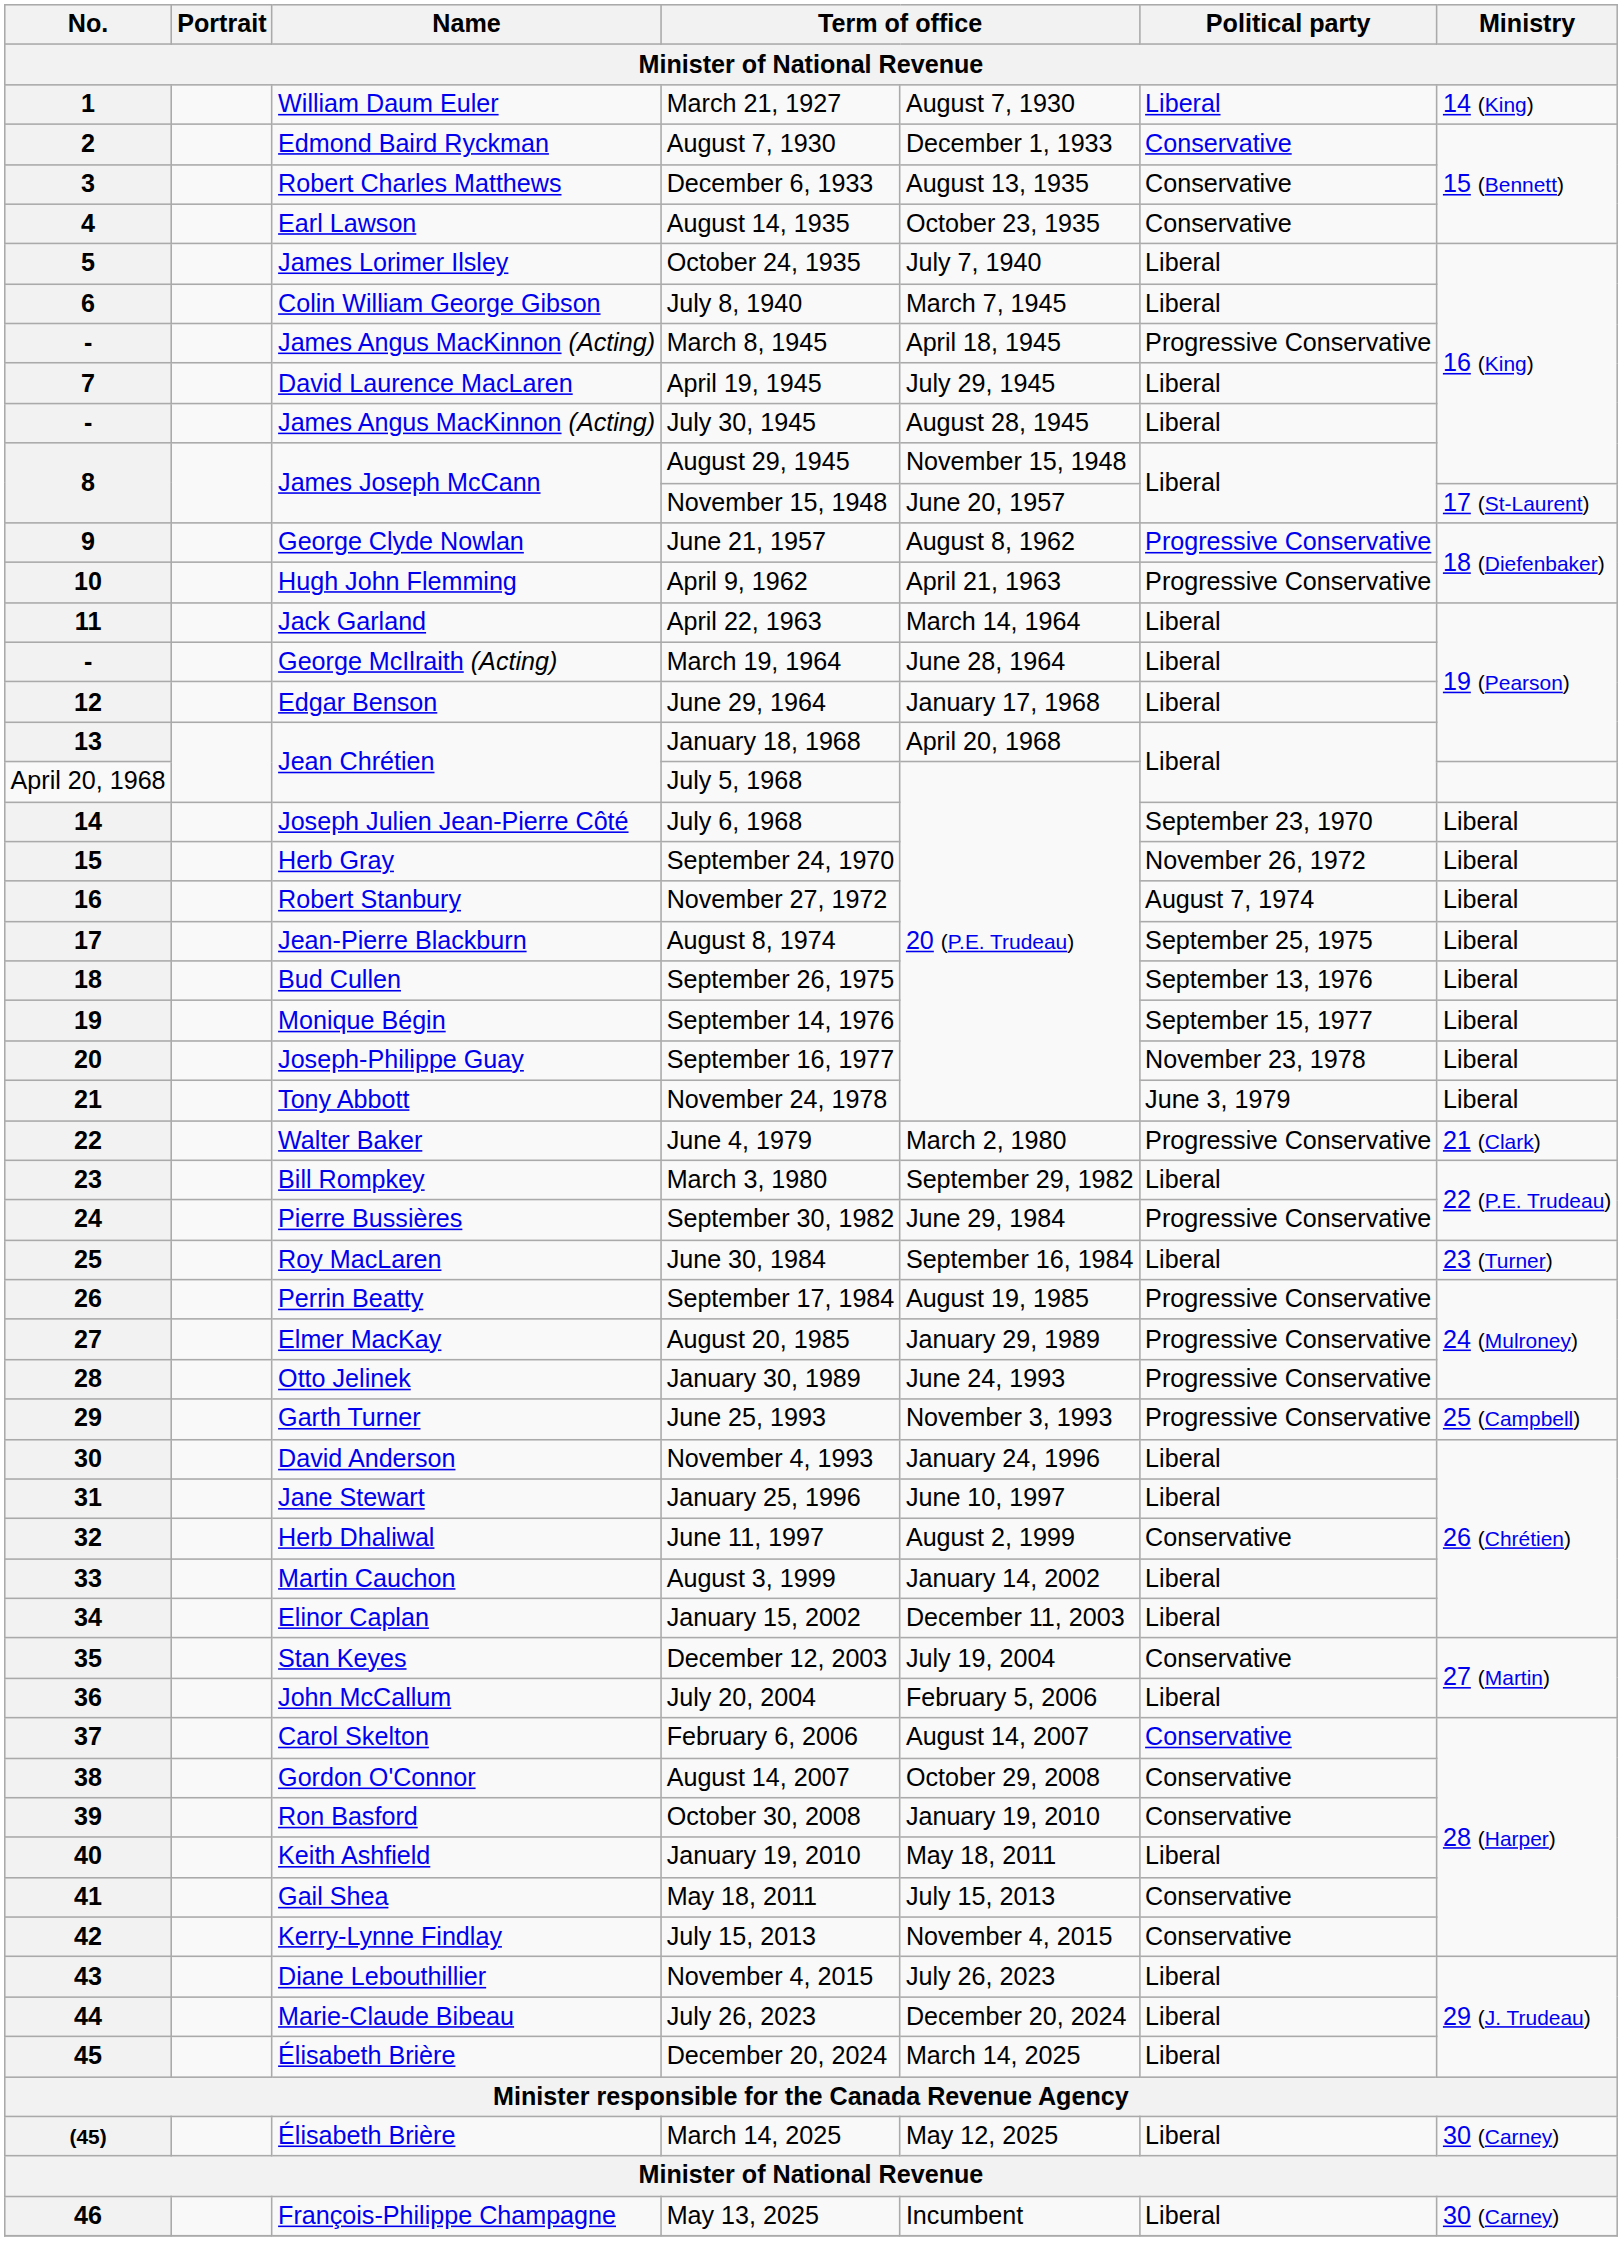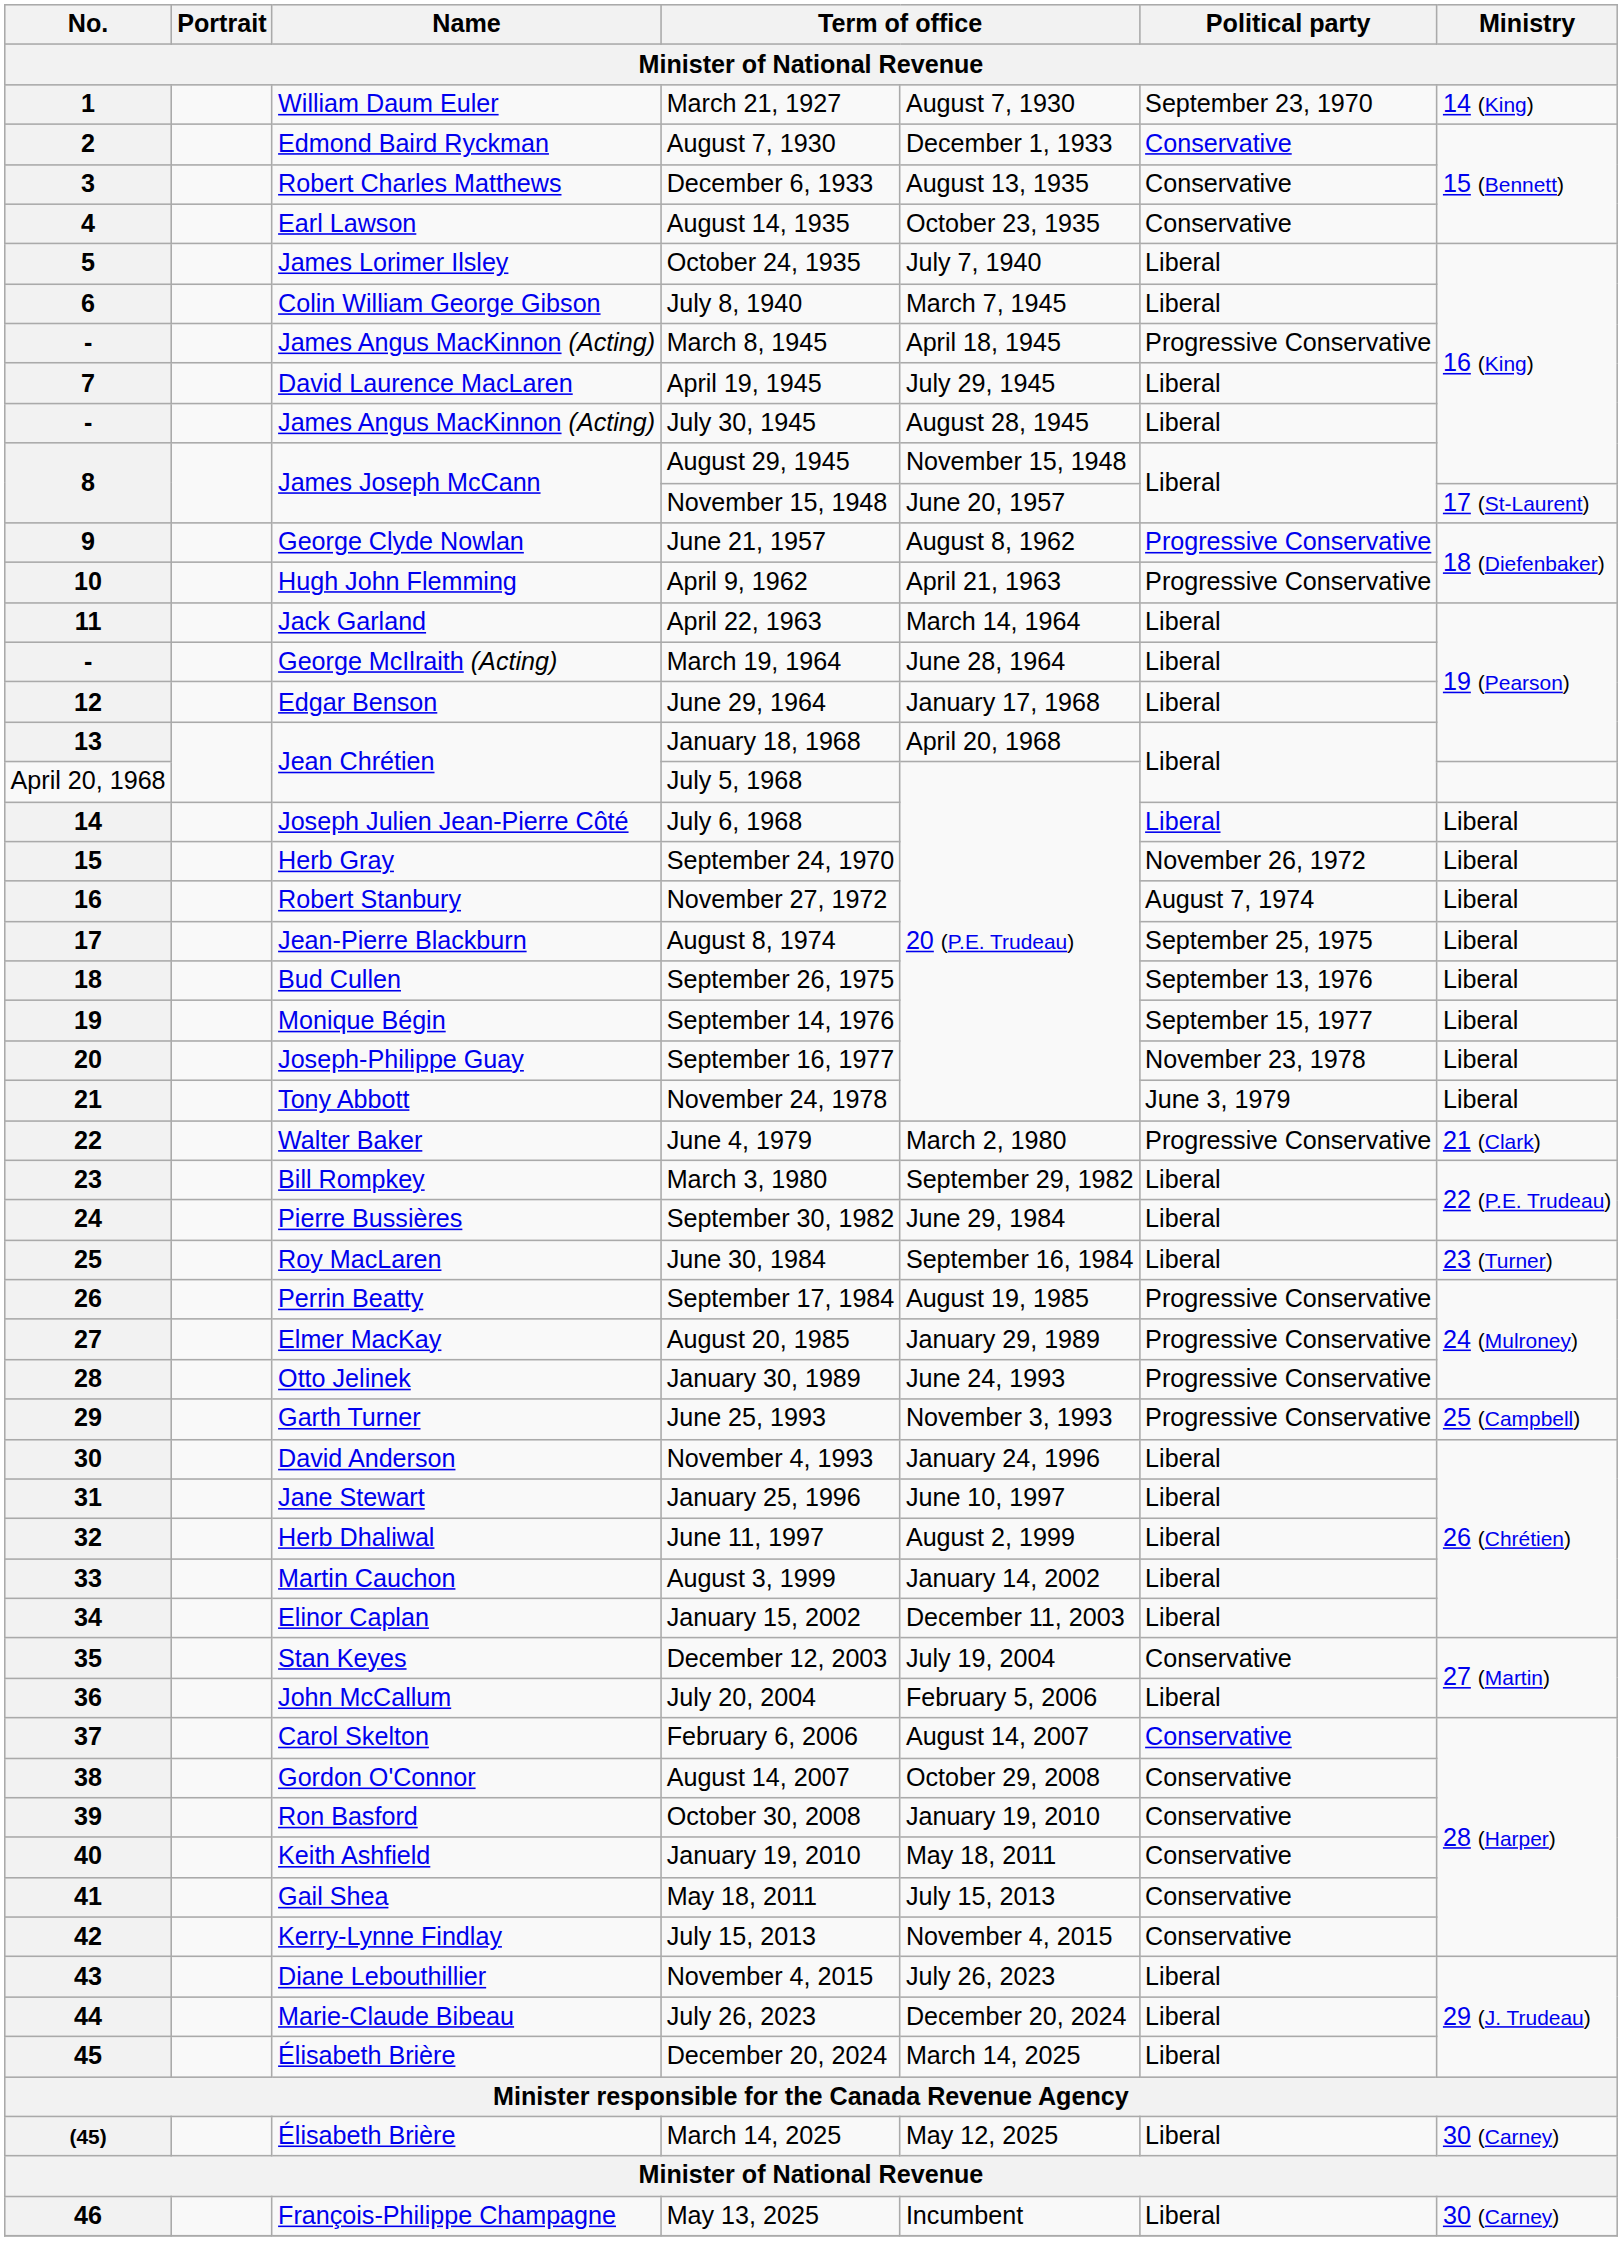(1183, 104) Liberal -> (1259, 104) September 23, 1970
(1259, 821) September 23, 1970 -> (1183, 821) Liberal
(1288, 1219) Progressive Conservative -> (1183, 1219) Liberal
(1218, 1538) Conservative -> (1183, 1538) Liberal
(1183, 1857) Liberal -> (1218, 1857) Conservative
